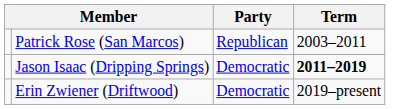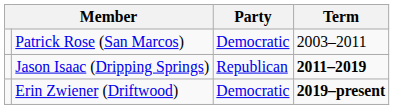(252, 41) Republican -> (253, 41) Democratic
(253, 66) Democratic -> (252, 66) Republican
(339, 91) normal -> (341, 91) bold
